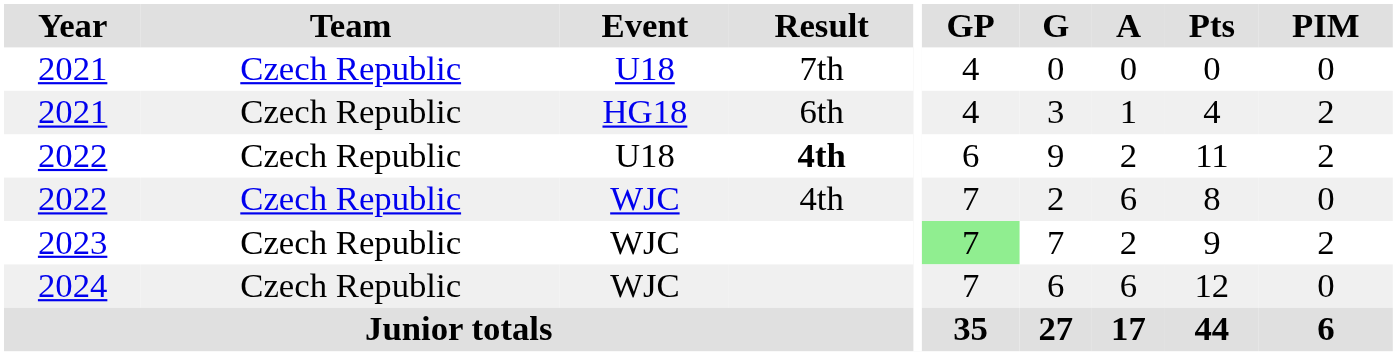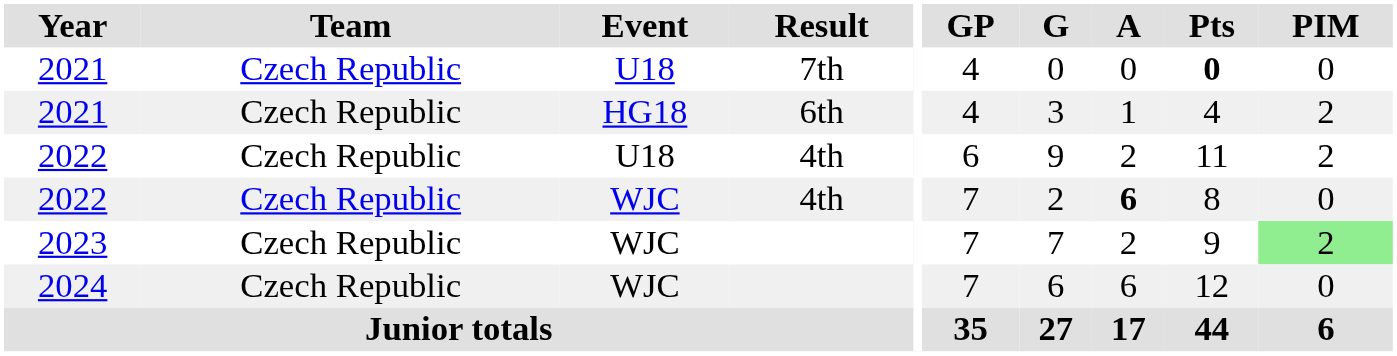(1212, 68) normal -> (1212, 68) bold
(822, 155) bold -> (822, 155) normal
(1128, 198) normal -> (1128, 198) bold
(971, 242) lightgreen background -> (971, 242) no background
(1326, 242) no background -> (1326, 242) lightgreen background
